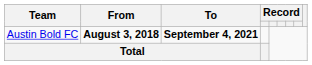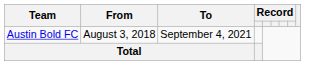(121, 34) bold -> (119, 34) normal
(211, 34) bold -> (206, 34) normal
